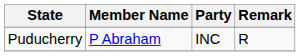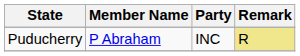(244, 39) no background -> (244, 39) khaki background
